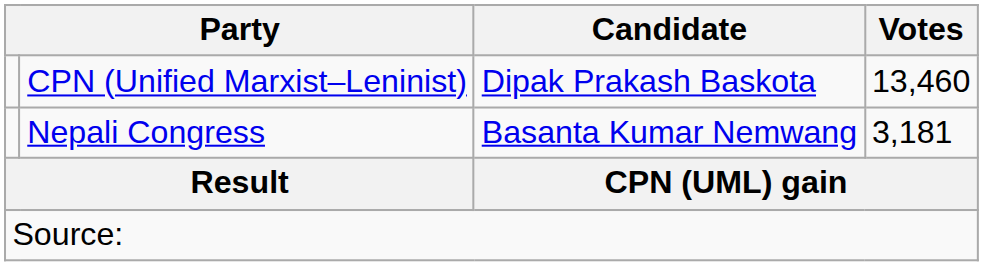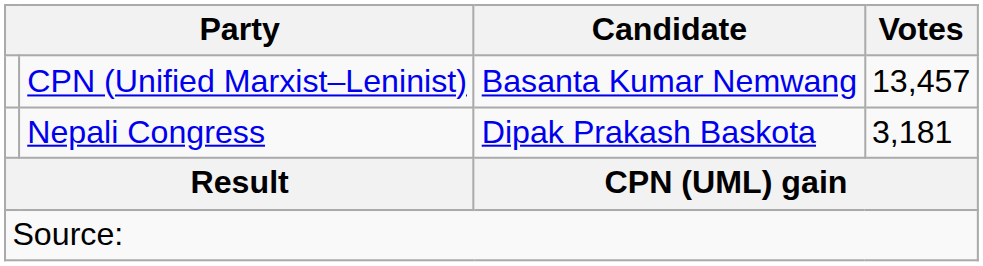(649, 81) Dipak Prakash Baskota -> (669, 81) Basanta Kumar Nemwang
(921, 81) 13,460 -> (921, 81) 13,457
(669, 132) Basanta Kumar Nemwang -> (649, 132) Dipak Prakash Baskota
